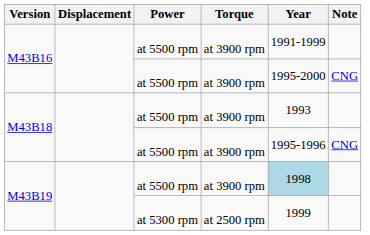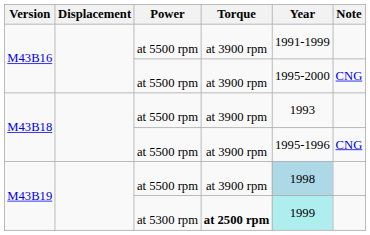(234, 220) normal -> (237, 220) bold
(298, 213) no background -> (302, 213) paleturquoise background
